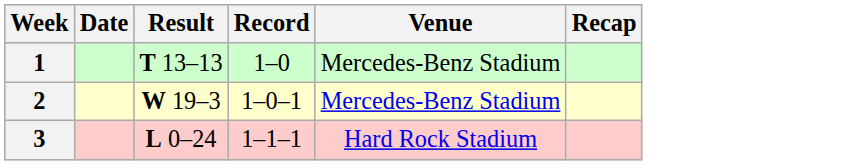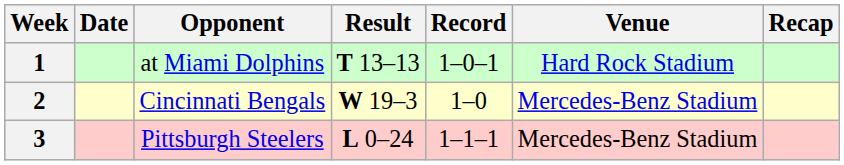+ column: (232, 23)
(272, 62) 1–0 -> (469, 62) 1–0–1
(441, 62) Mercedes-Benz Stadium -> (637, 62) Hard Rock Stadium
(272, 100) 1–0–1 -> (469, 100) 1–0
(441, 139) Hard Rock Stadium -> (637, 139) Mercedes-Benz Stadium
